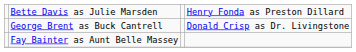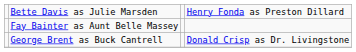rows swapped: (87, 26) <-> (94, 40)
